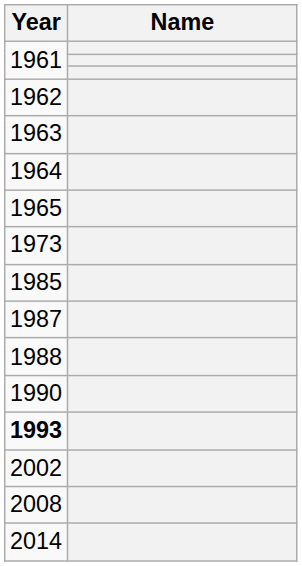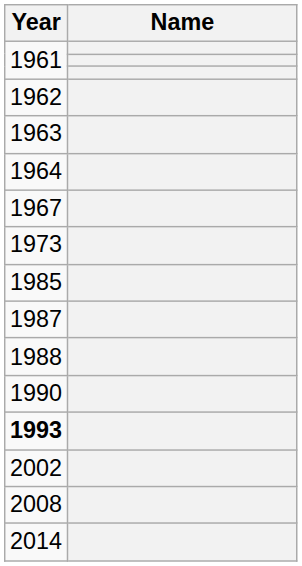(36, 208) 1965 -> (36, 208) 1967
